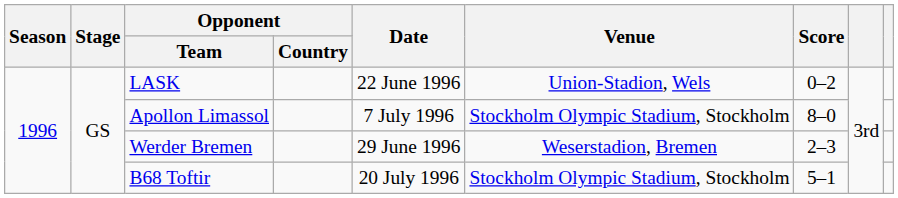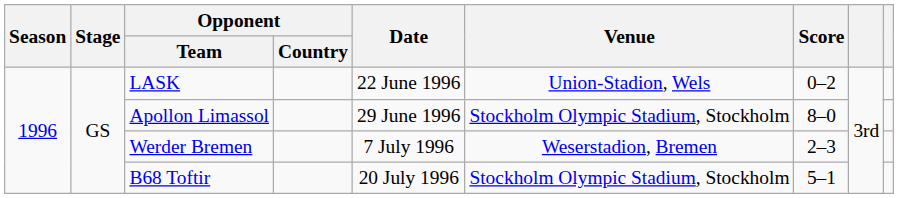(409, 114) 7 July 1996 -> (409, 114) 29 June 1996
(409, 145) 29 June 1996 -> (409, 145) 7 July 1996
